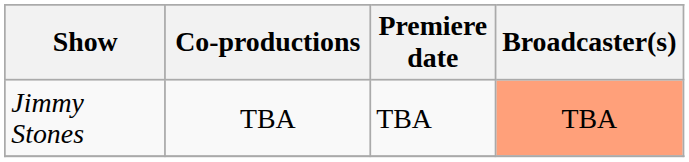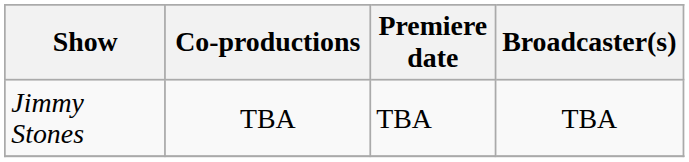(589, 117) lightsalmon background -> (589, 117) no background
